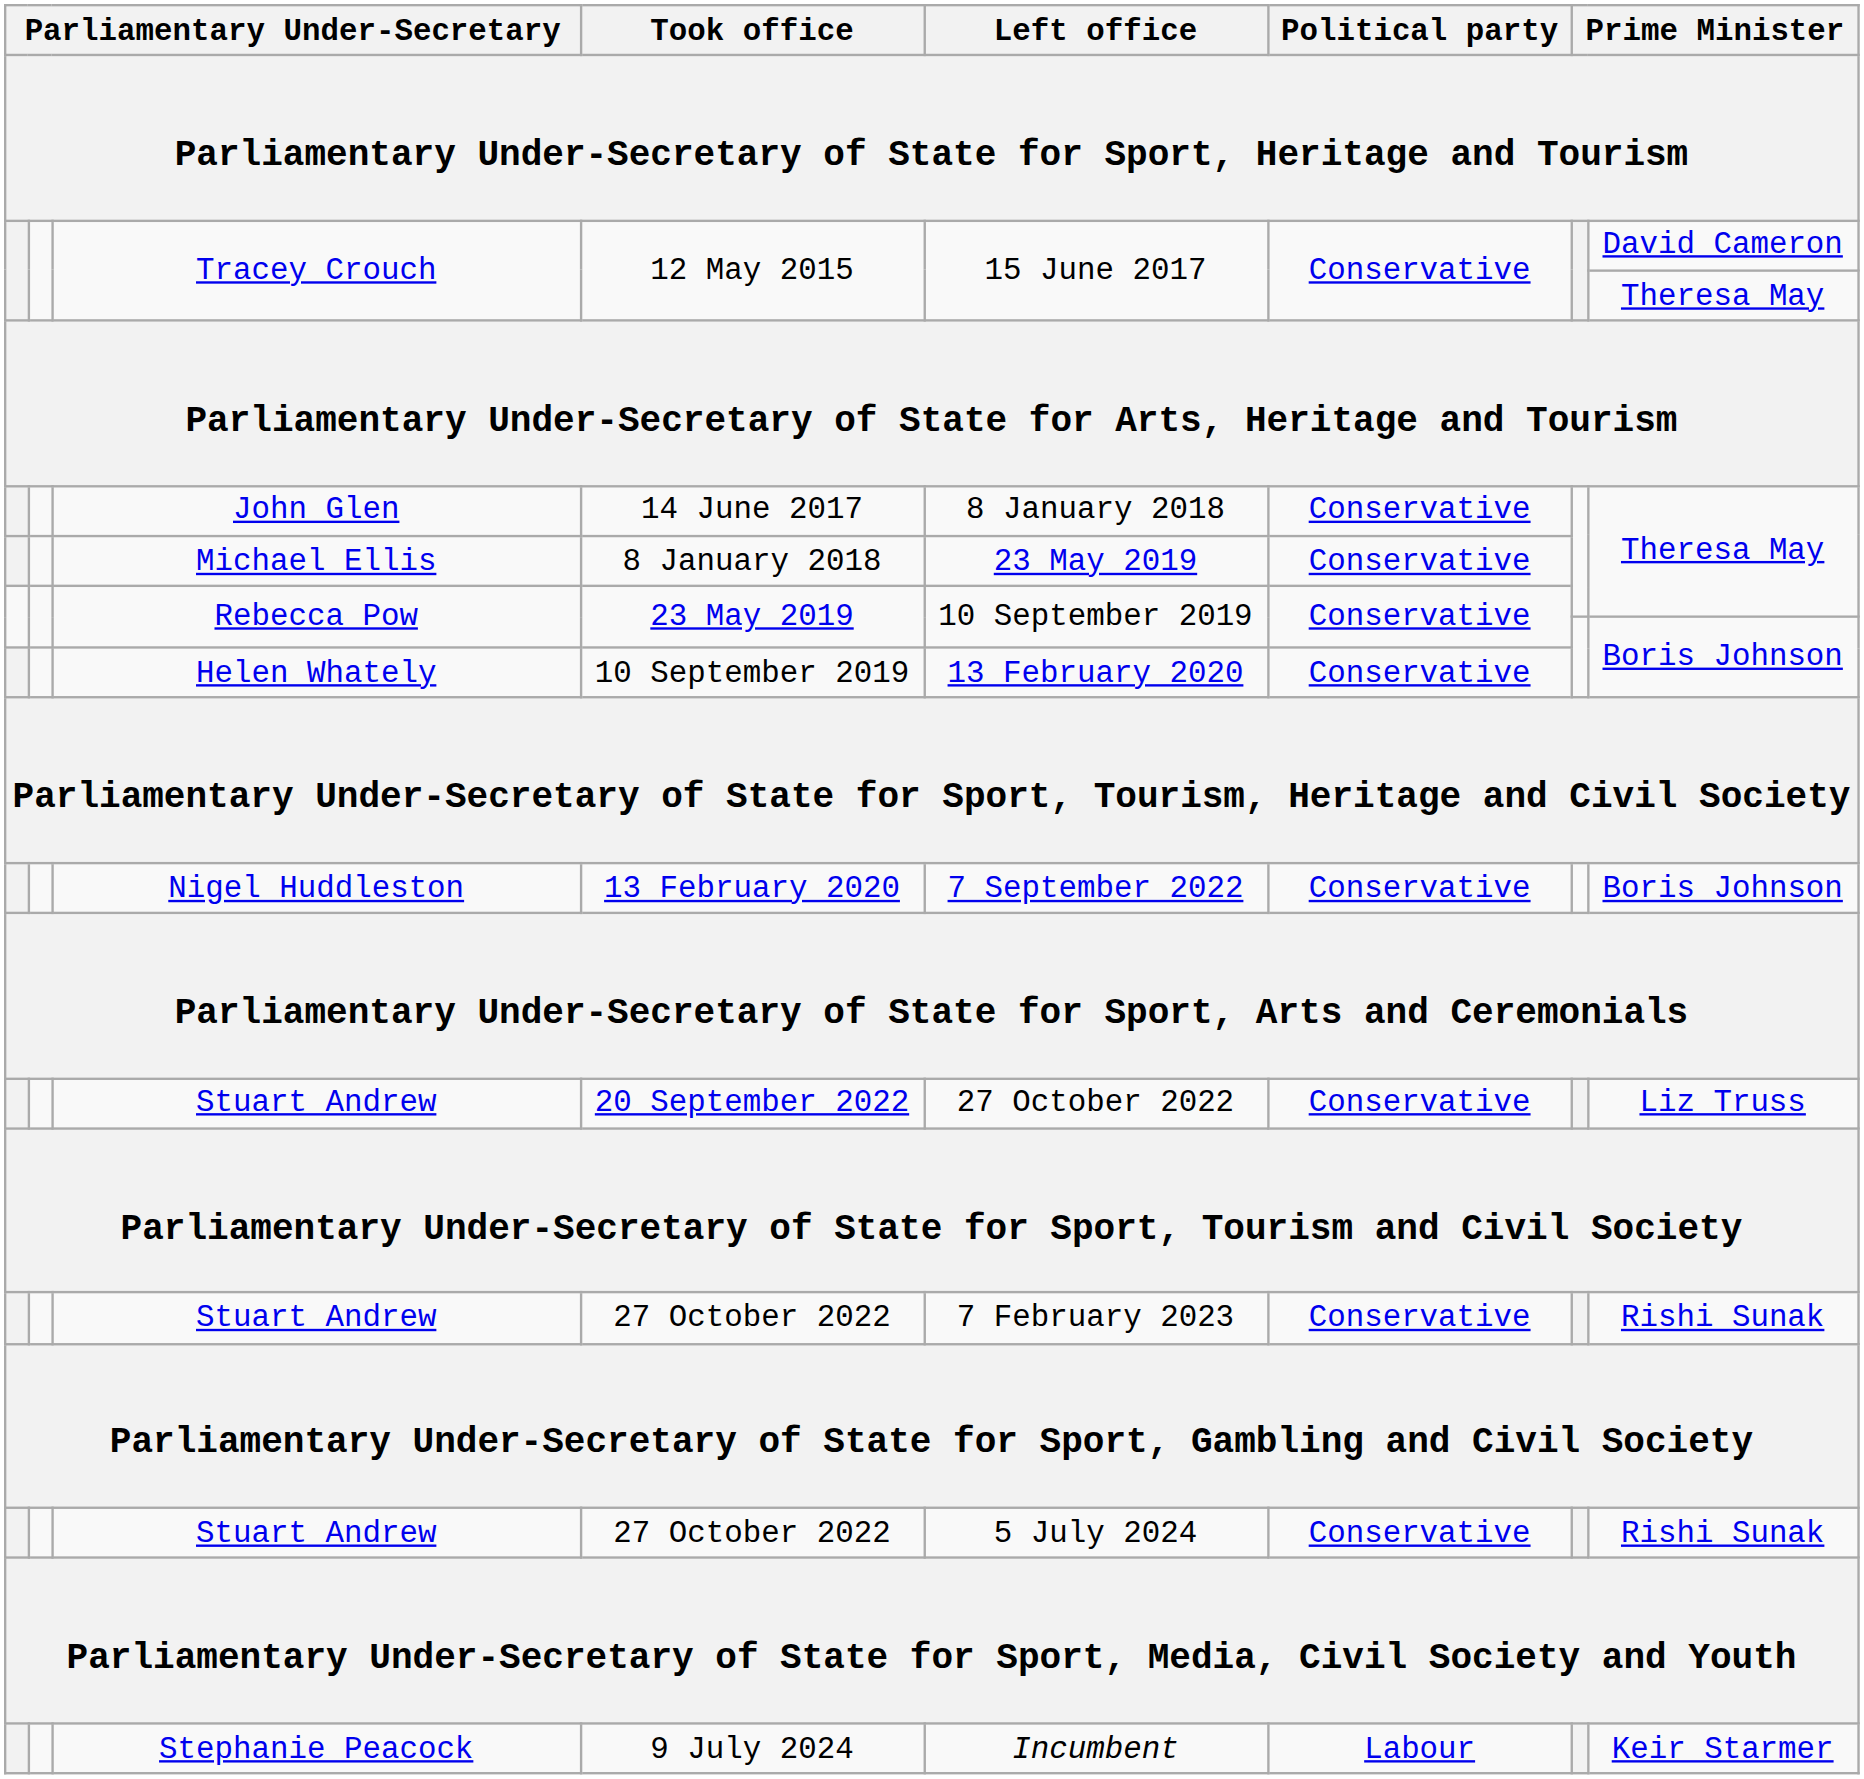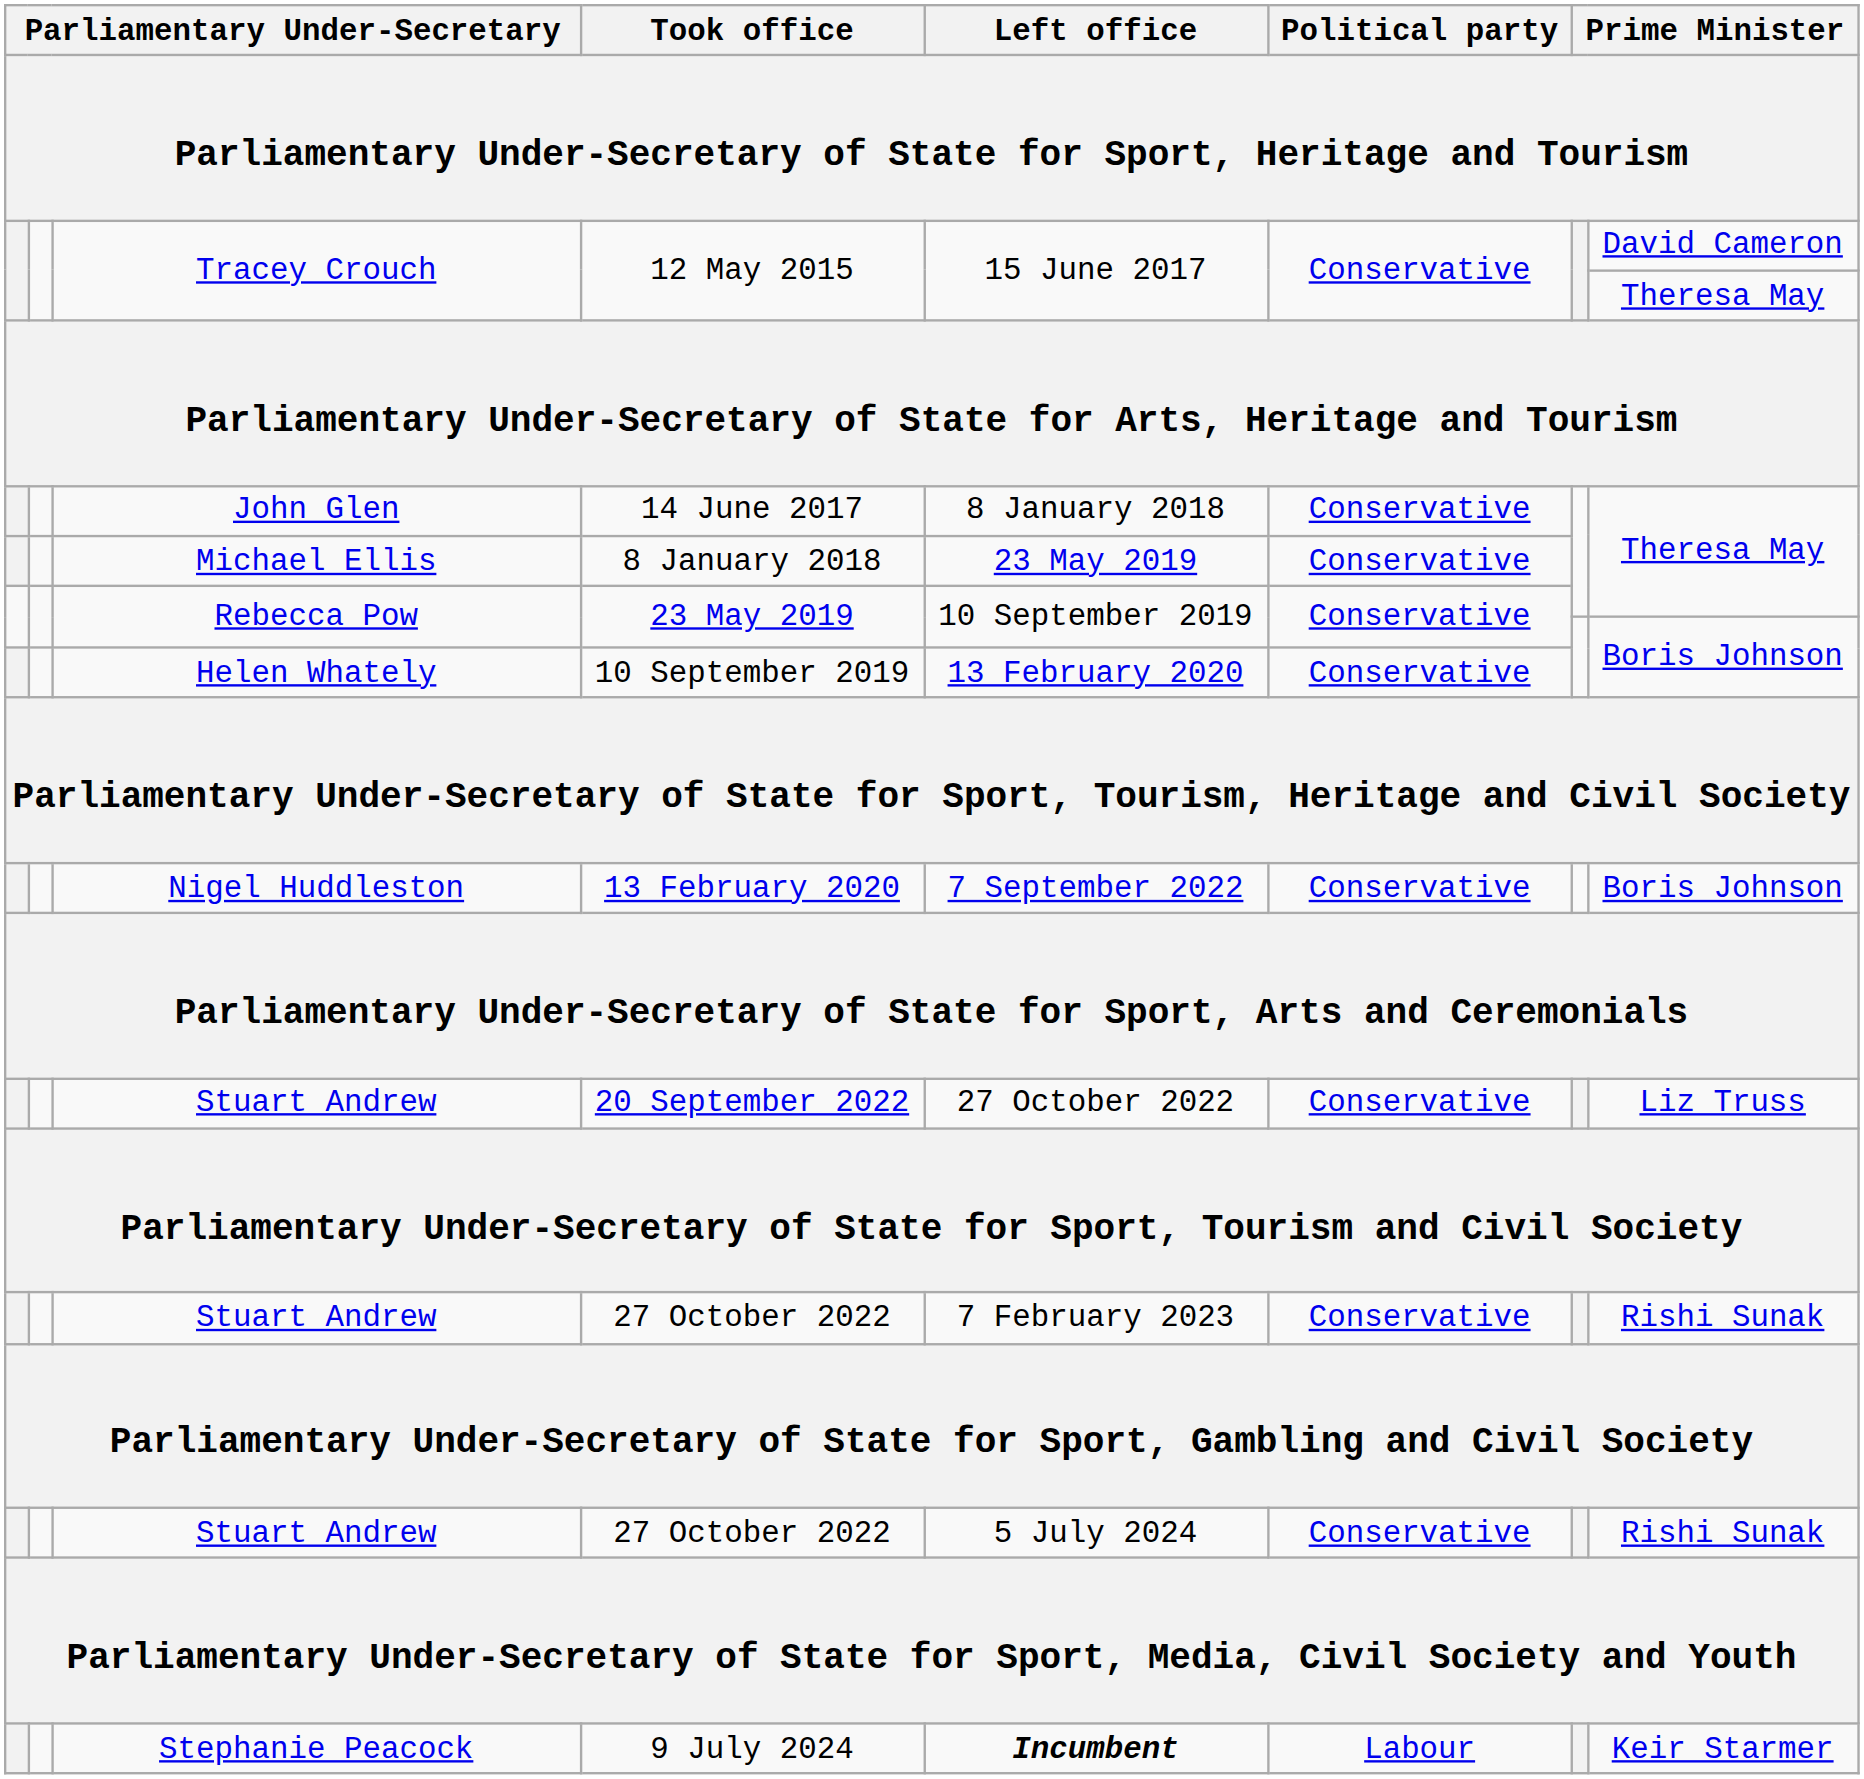(1095, 1749) normal -> (1095, 1749) bold
